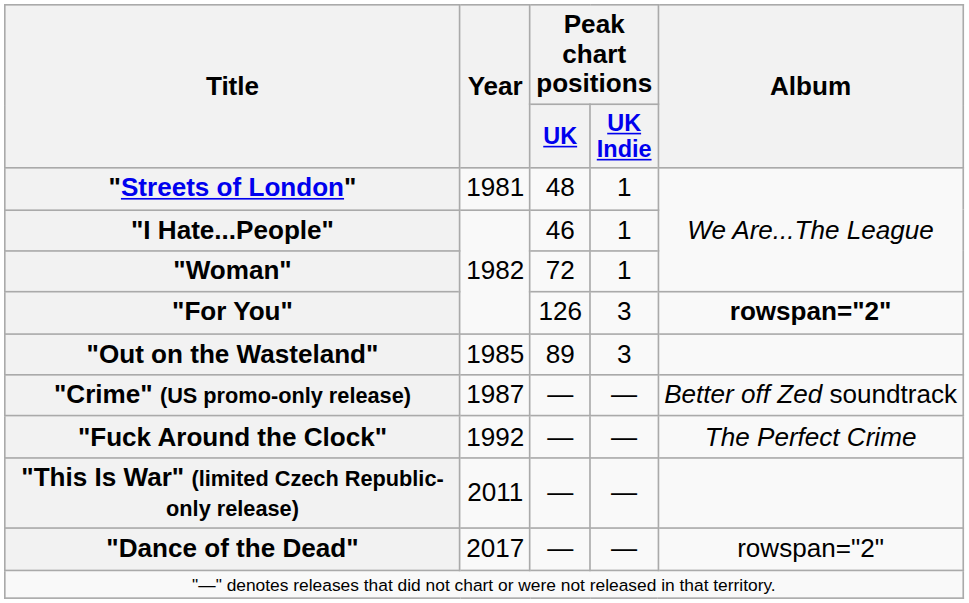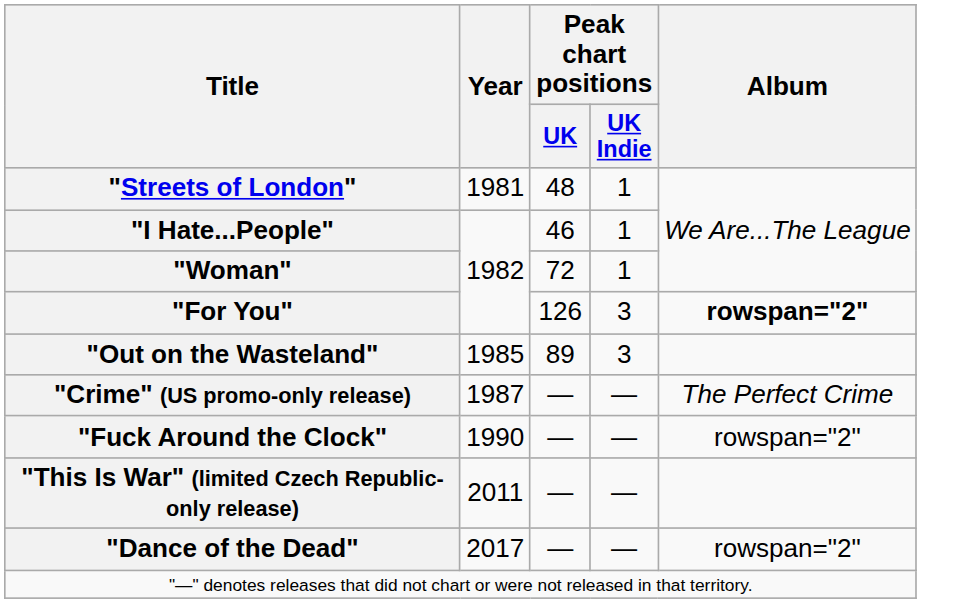(811, 395) Better off Zed soundtrack -> (787, 395) The Perfect Crime
(495, 436) 1992 -> (495, 436) 1990
(811, 436) The Perfect Crime -> (787, 436) rowspan="2"
